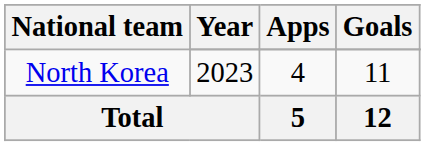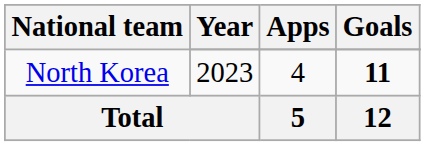(378, 72) normal -> (378, 72) bold
